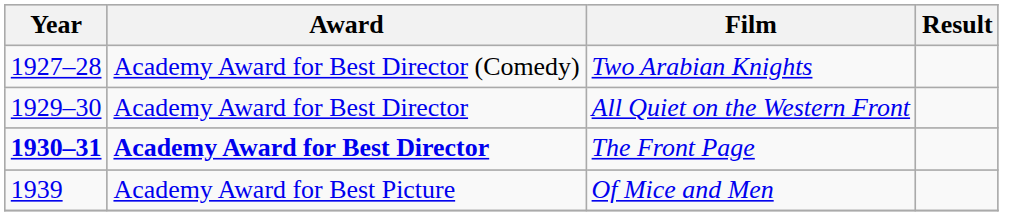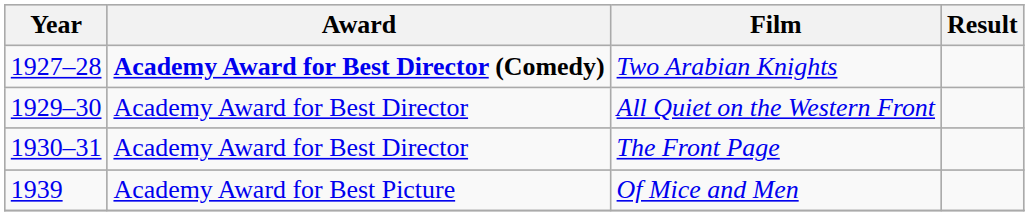(347, 66) normal -> (359, 66) bold
(56, 148) bold -> (56, 148) normal
(301, 148) bold -> (291, 148) normal
